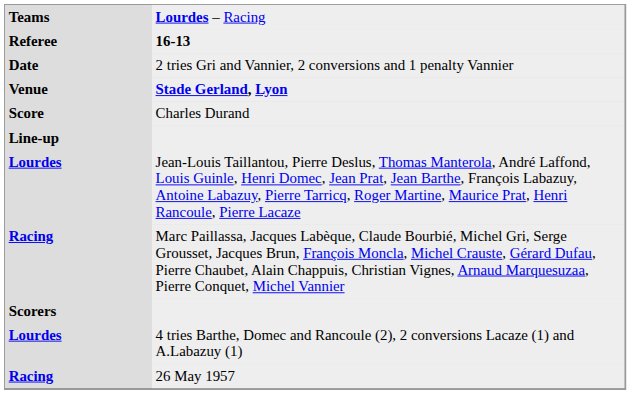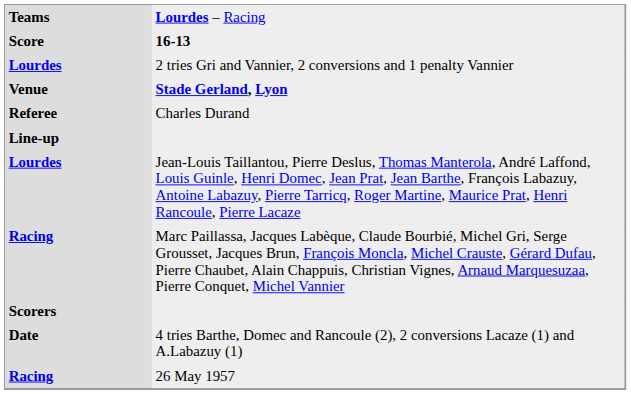(33, 41) Referee -> (26, 41) Score
(24, 65) Date -> (35, 65) Lourdes
(26, 113) Score -> (33, 113) Referee
(35, 335) Lourdes -> (24, 335) Date
